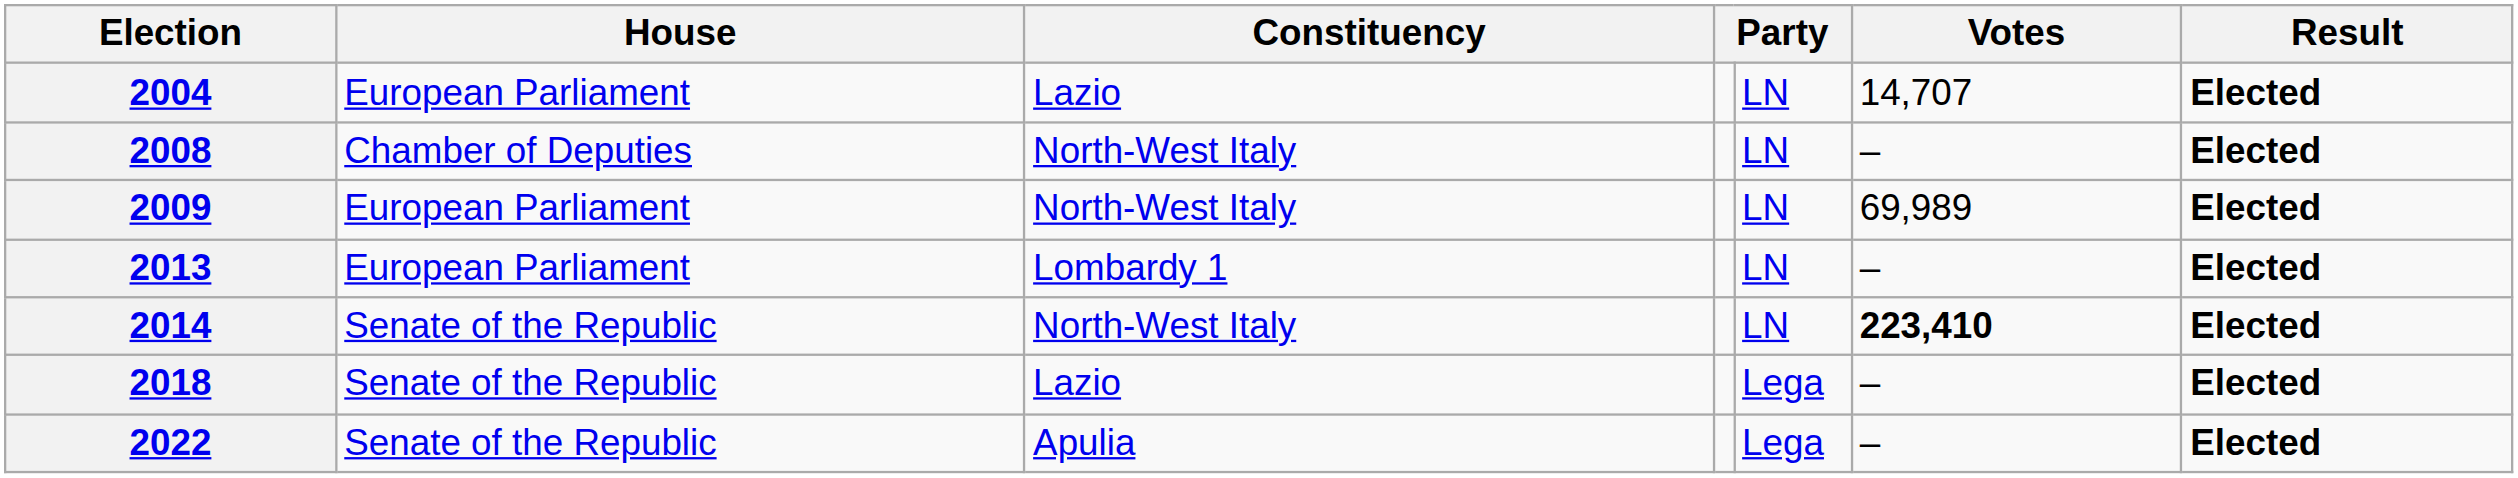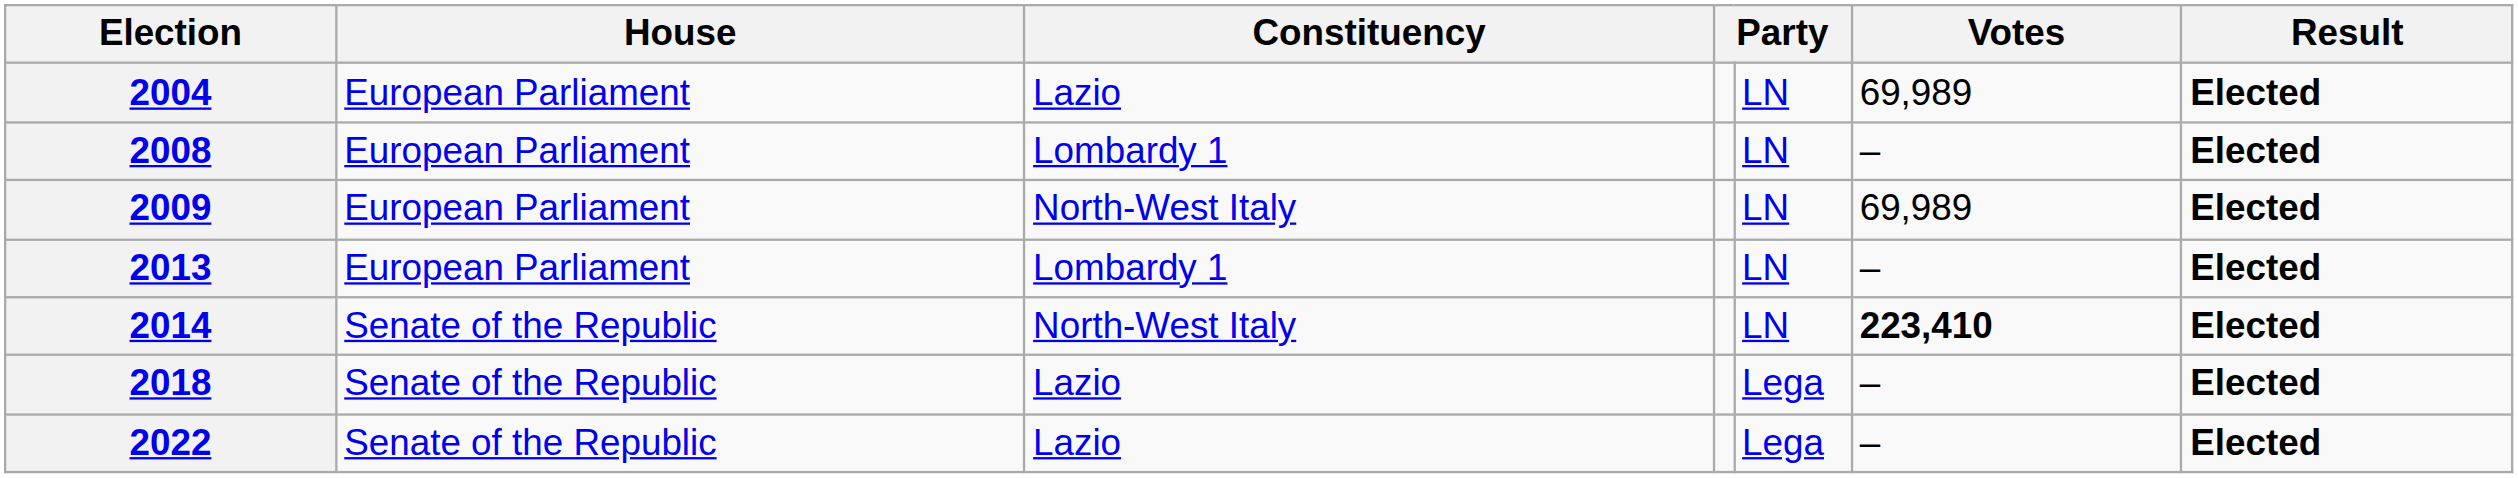(1916, 92) 14,707 -> (1916, 92) 69,989
(518, 150) Chamber of Deputies -> (517, 150) European Parliament
(1165, 150) North-West Italy -> (1130, 150) Lombardy 1
(1084, 442) Apulia -> (1077, 442) Lazio
